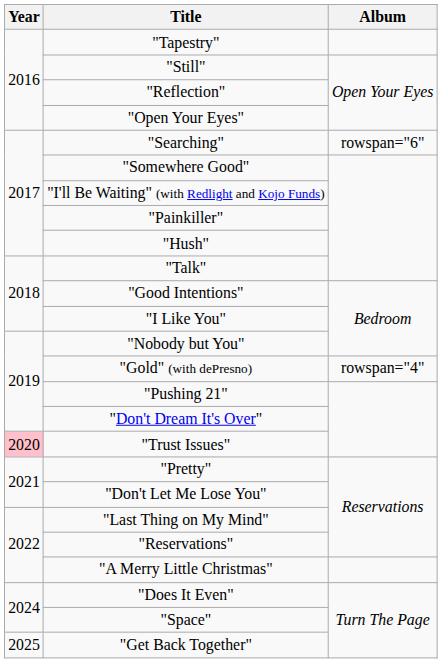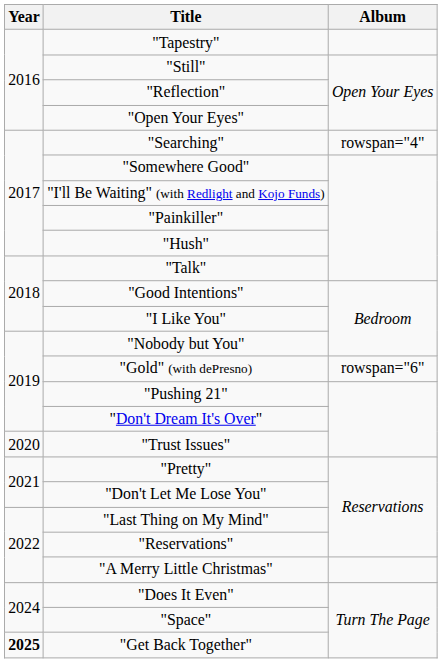(383, 142) rowspan="6" -> (383, 142) rowspan="4"
(383, 368) rowspan="4" -> (383, 368) rowspan="6"
(24, 444) pink background -> (24, 444) no background
(24, 645) normal -> (24, 645) bold
